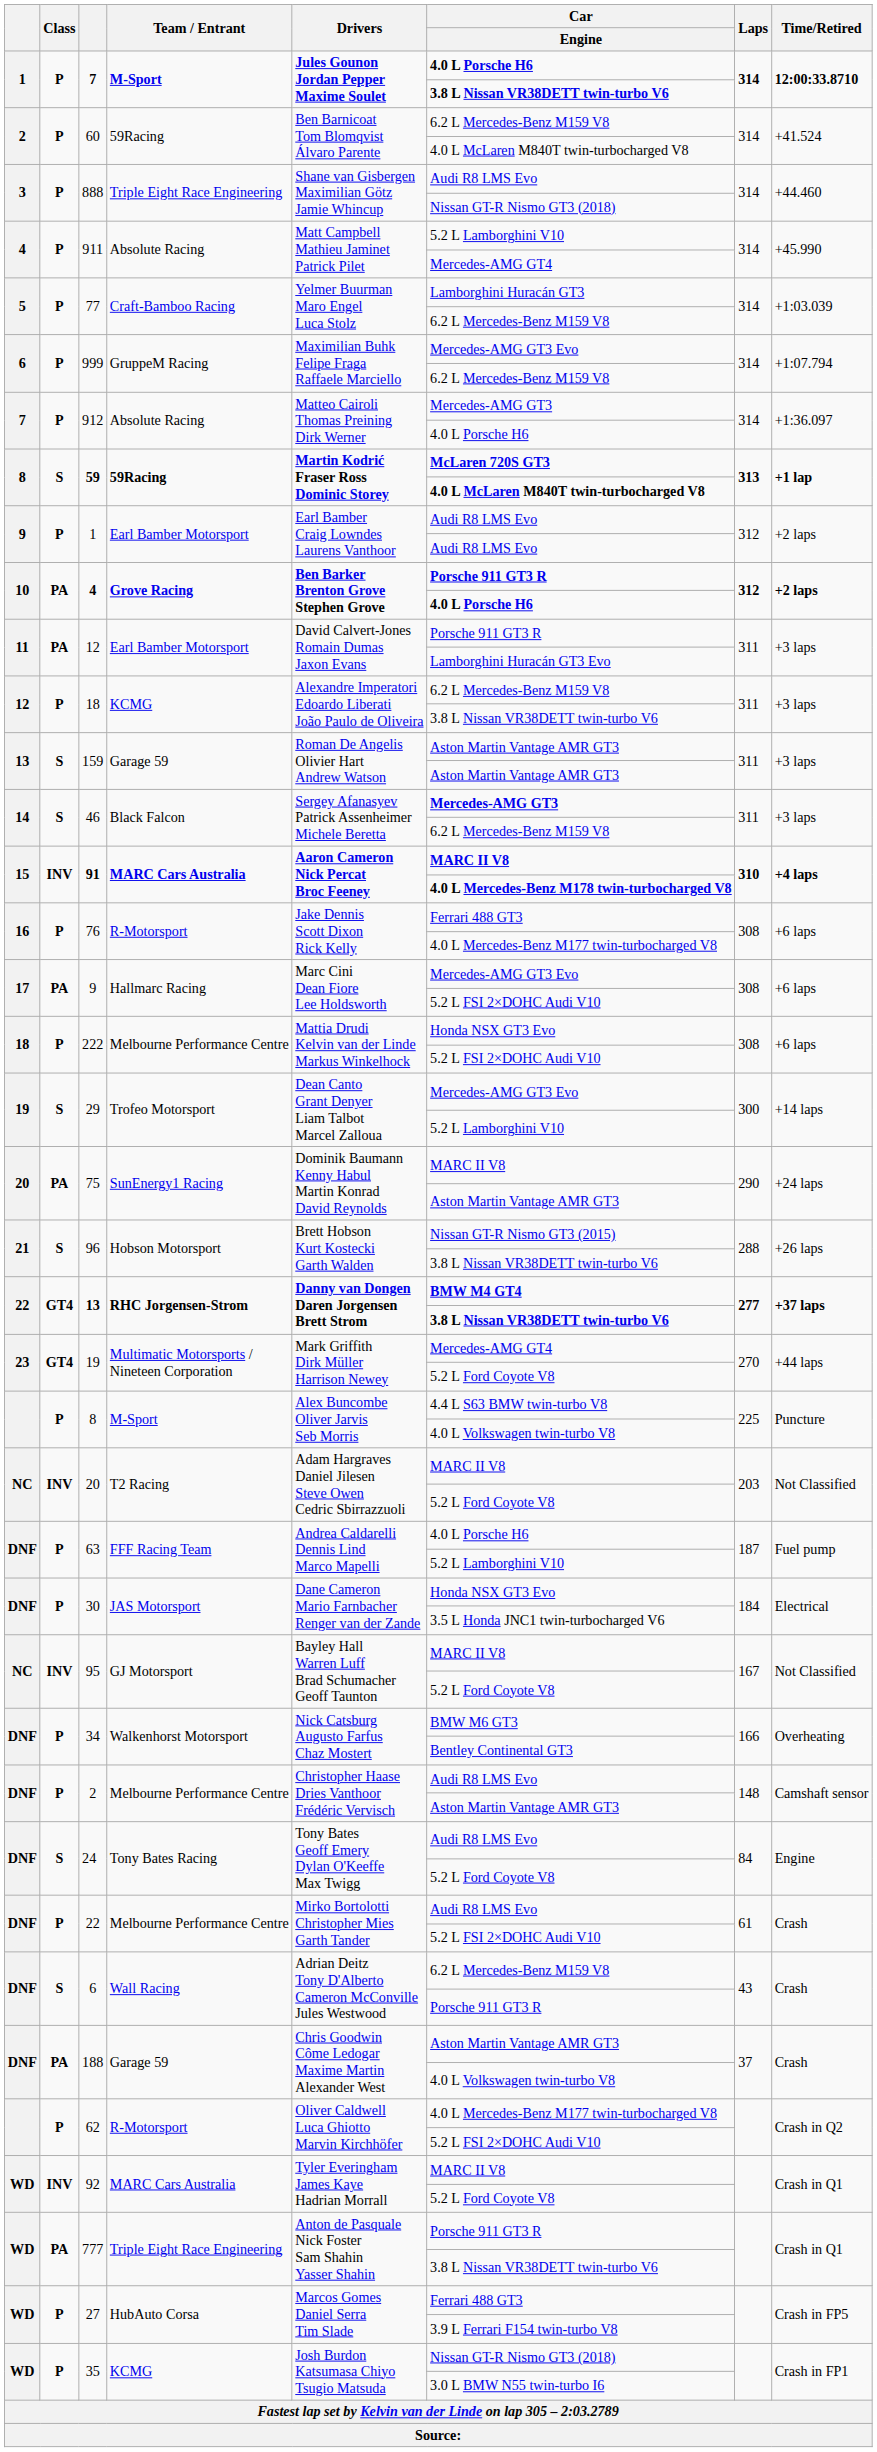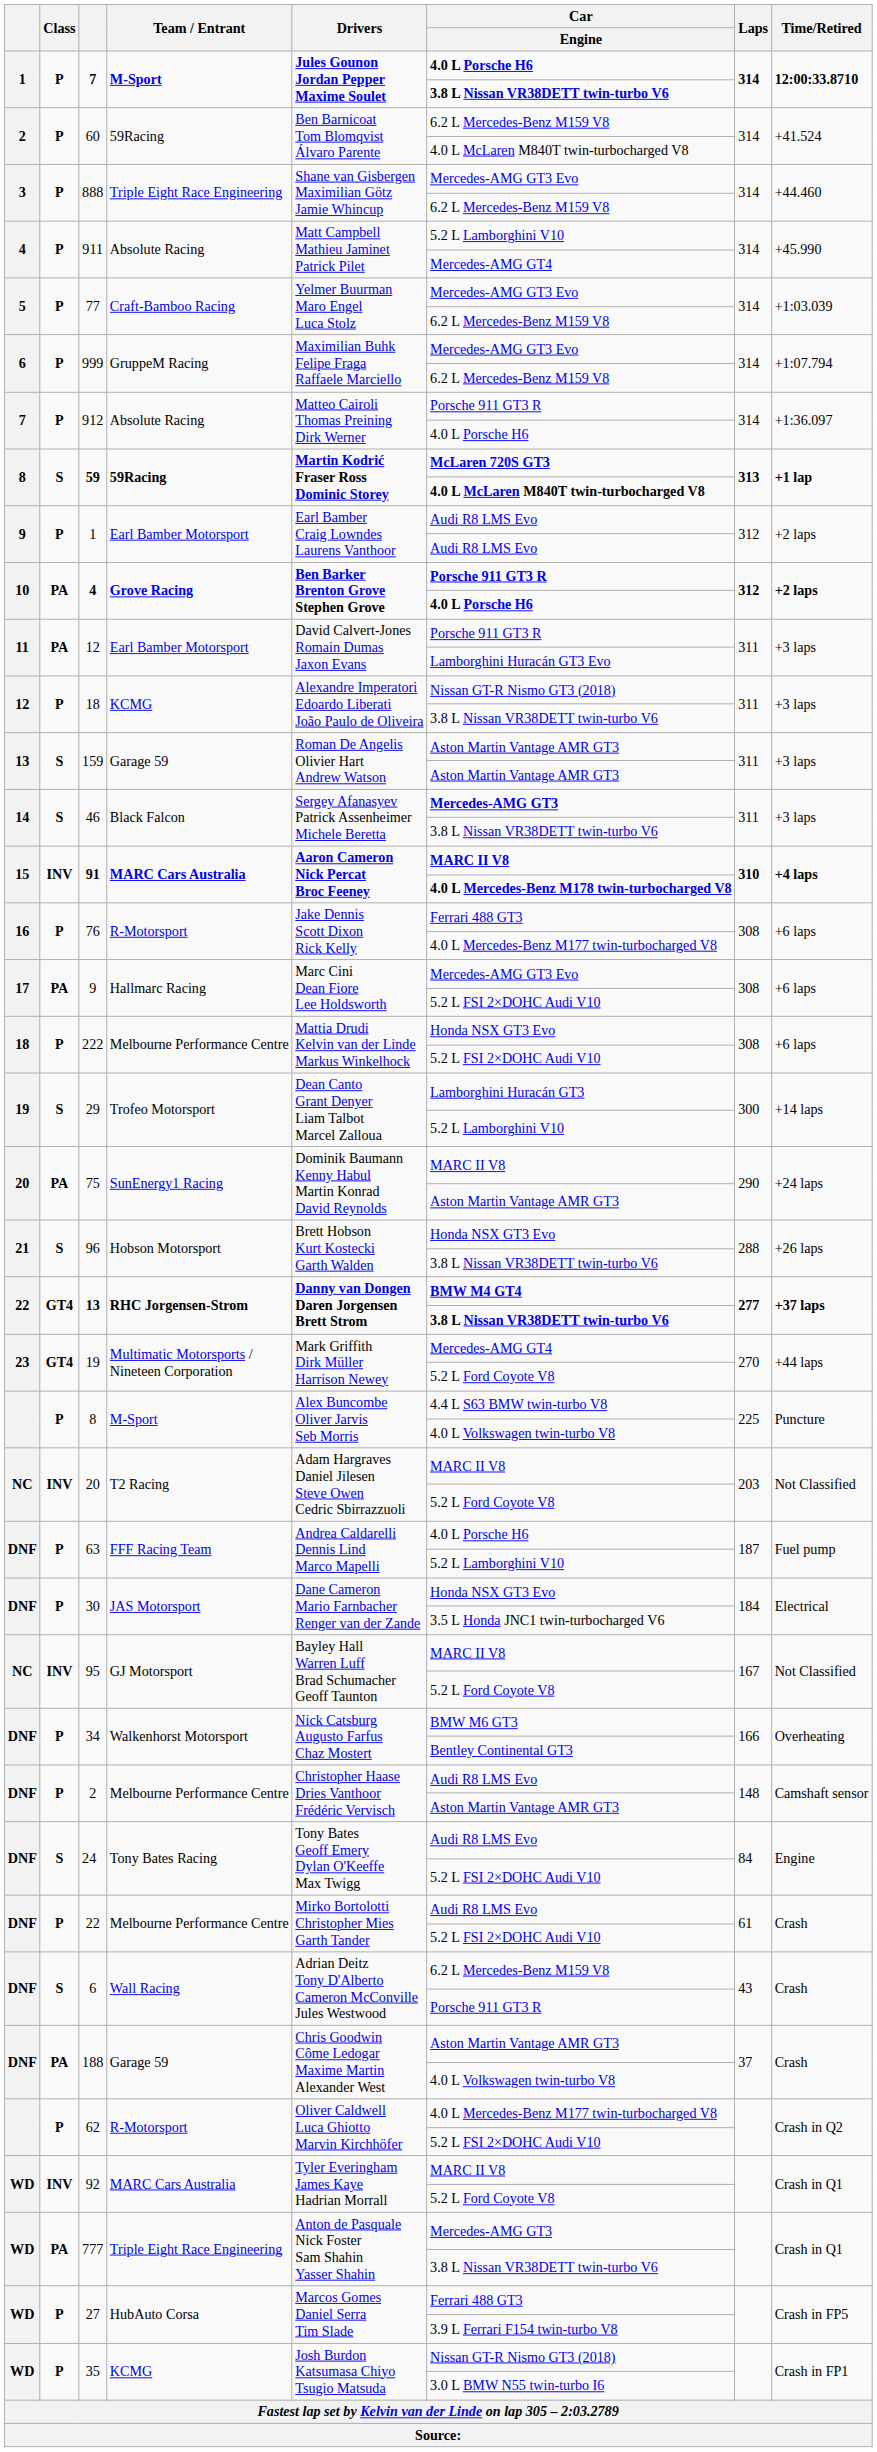(484, 179) Audi R8 LMS Evo -> (504, 179) Mercedes-AMG GT3 Evo
(523, 207) Nissan GT-R Nismo GT3 (2018) -> (520, 207) 6.2 L Mercedes-Benz M159 V8
(507, 292) Lamborghini Huracán GT3 -> (504, 292) Mercedes-AMG GT3 Evo
(491, 406) Mercedes-AMG GT3 -> (486, 406) Porsche 911 GT3 R
(520, 690) 6.2 L Mercedes-Benz M159 V8 -> (523, 690) Nissan GT-R Nismo GT3 (2018)
(520, 832) 6.2 L Mercedes-Benz M159 V8 -> (544, 832) 3.8 L Nissan VR38DETT twin-turbo V6
(504, 1091) Mercedes-AMG GT3 Evo -> (507, 1091) Lamborghini Huracán GT3
(523, 1234) Nissan GT-R Nismo GT3 (2015) -> (493, 1234) Honda NSX GT3 Evo
(492, 1877) 5.2 L Ford Coyote V8 -> (515, 1877) 5.2 L FSI 2×DOHC Audi V10
(486, 2231) Porsche 911 GT3 R -> (491, 2231) Mercedes-AMG GT3
